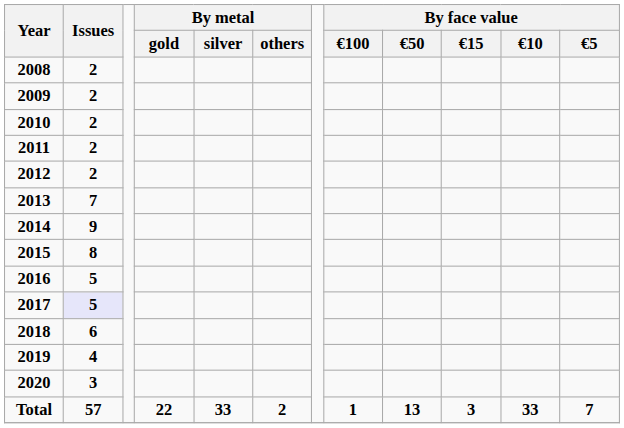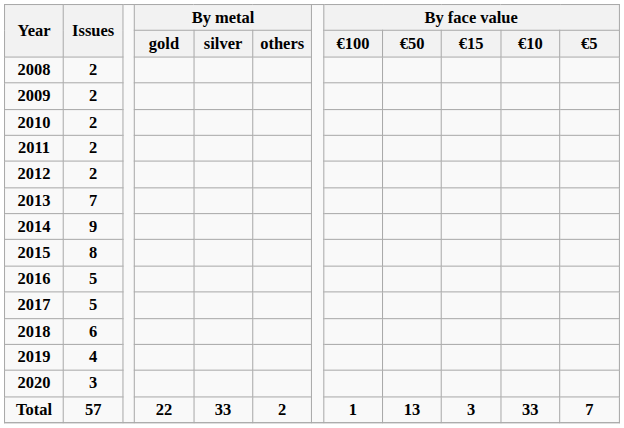(93, 305) lavender background -> (93, 305) no background
